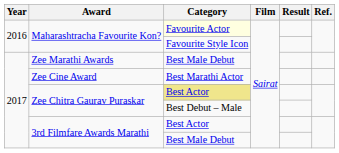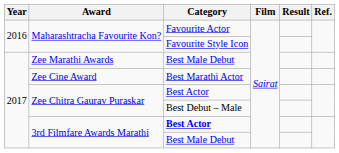(198, 28) lightyellow background -> (198, 28) no background
(187, 92) khaki background -> (187, 92) no background
(187, 124) normal -> (188, 124) bold
